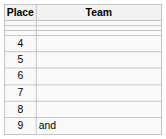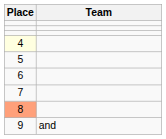(20, 43) no background -> (20, 43) lightyellow background
(20, 109) no background -> (20, 109) lightsalmon background
